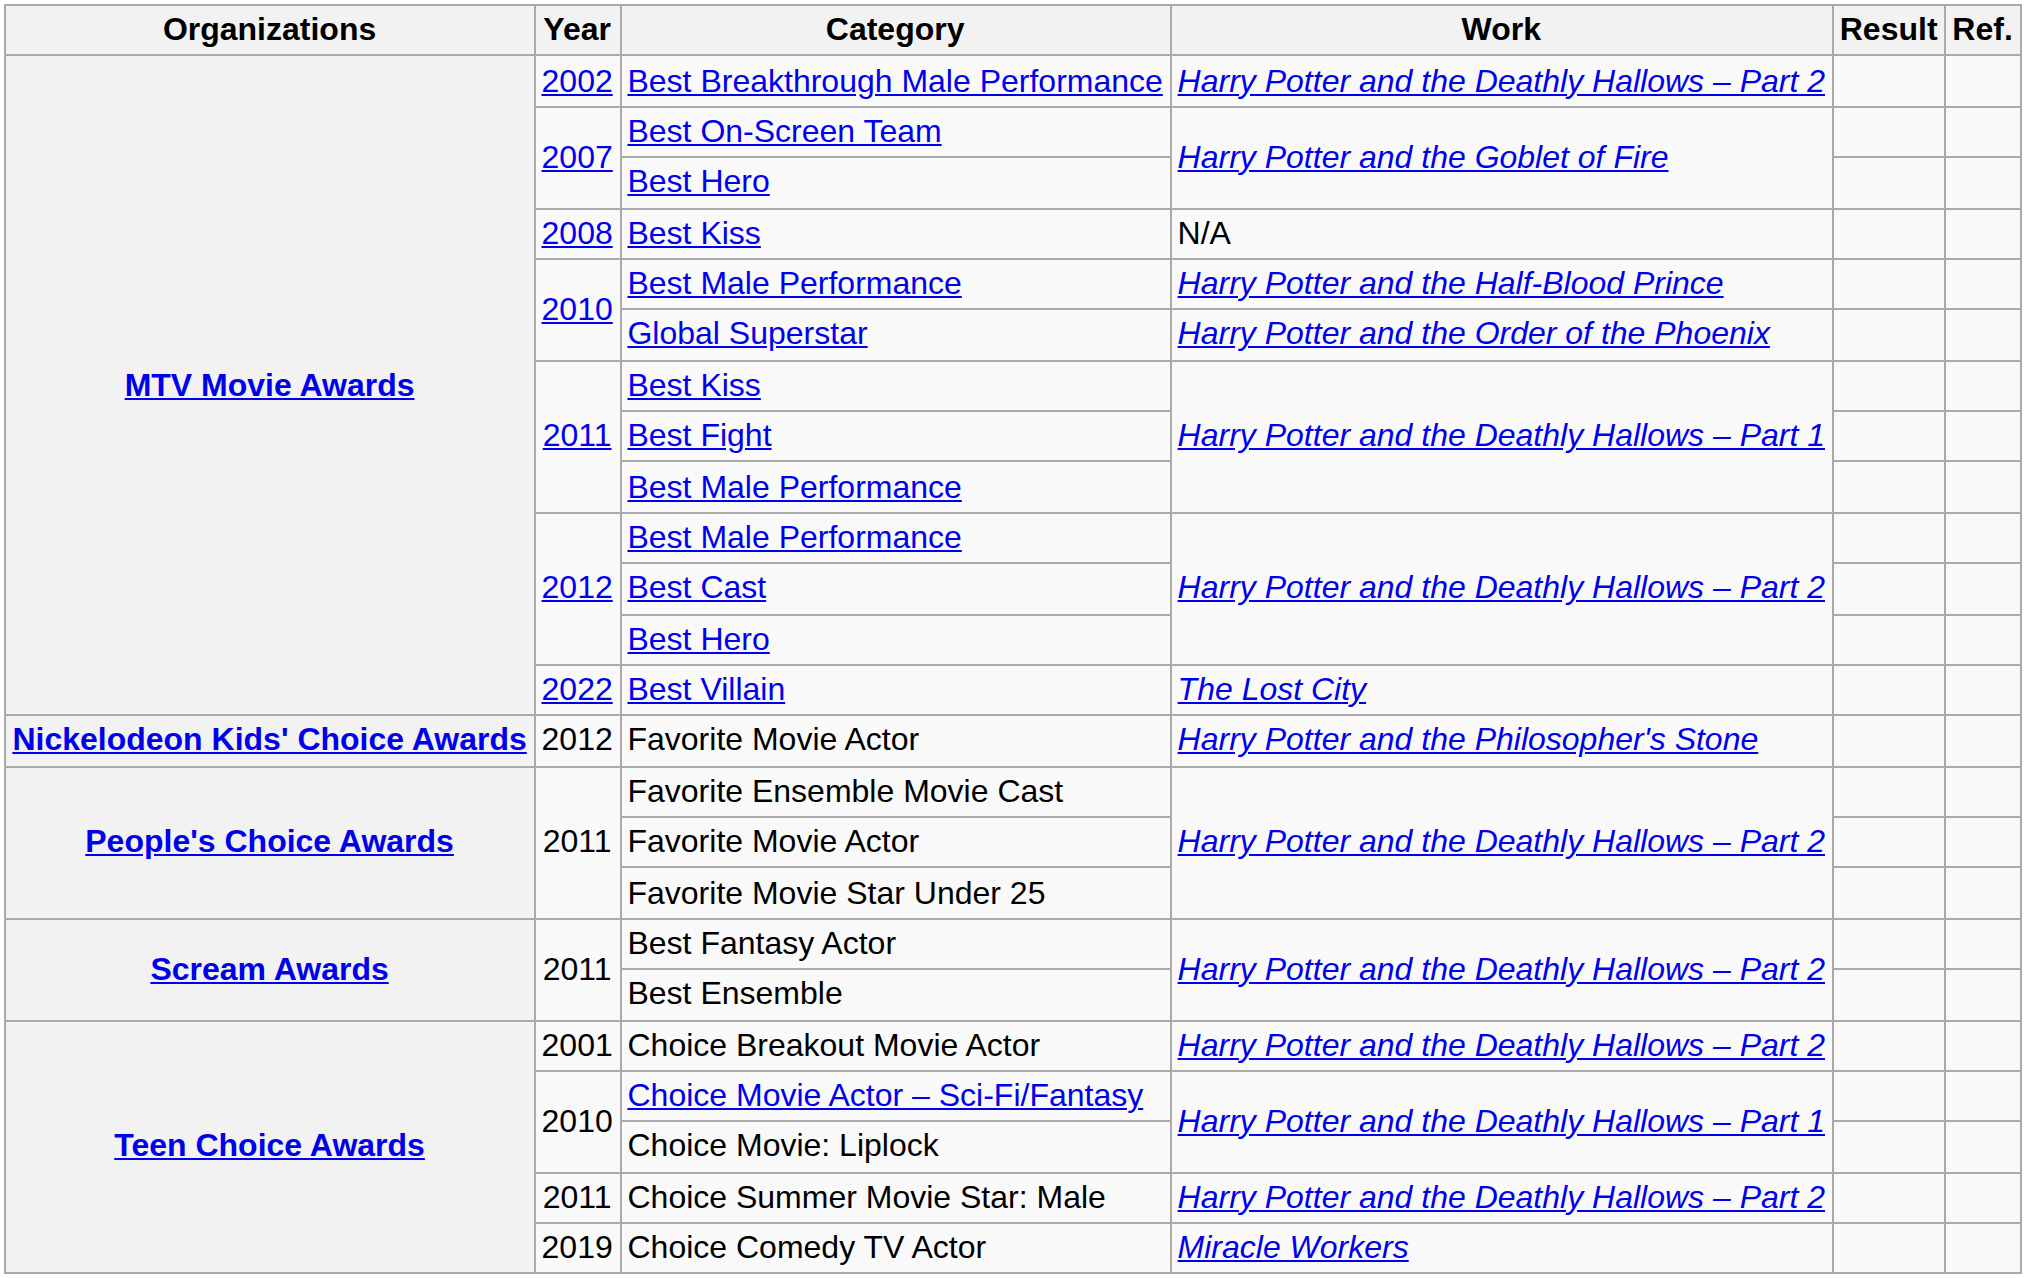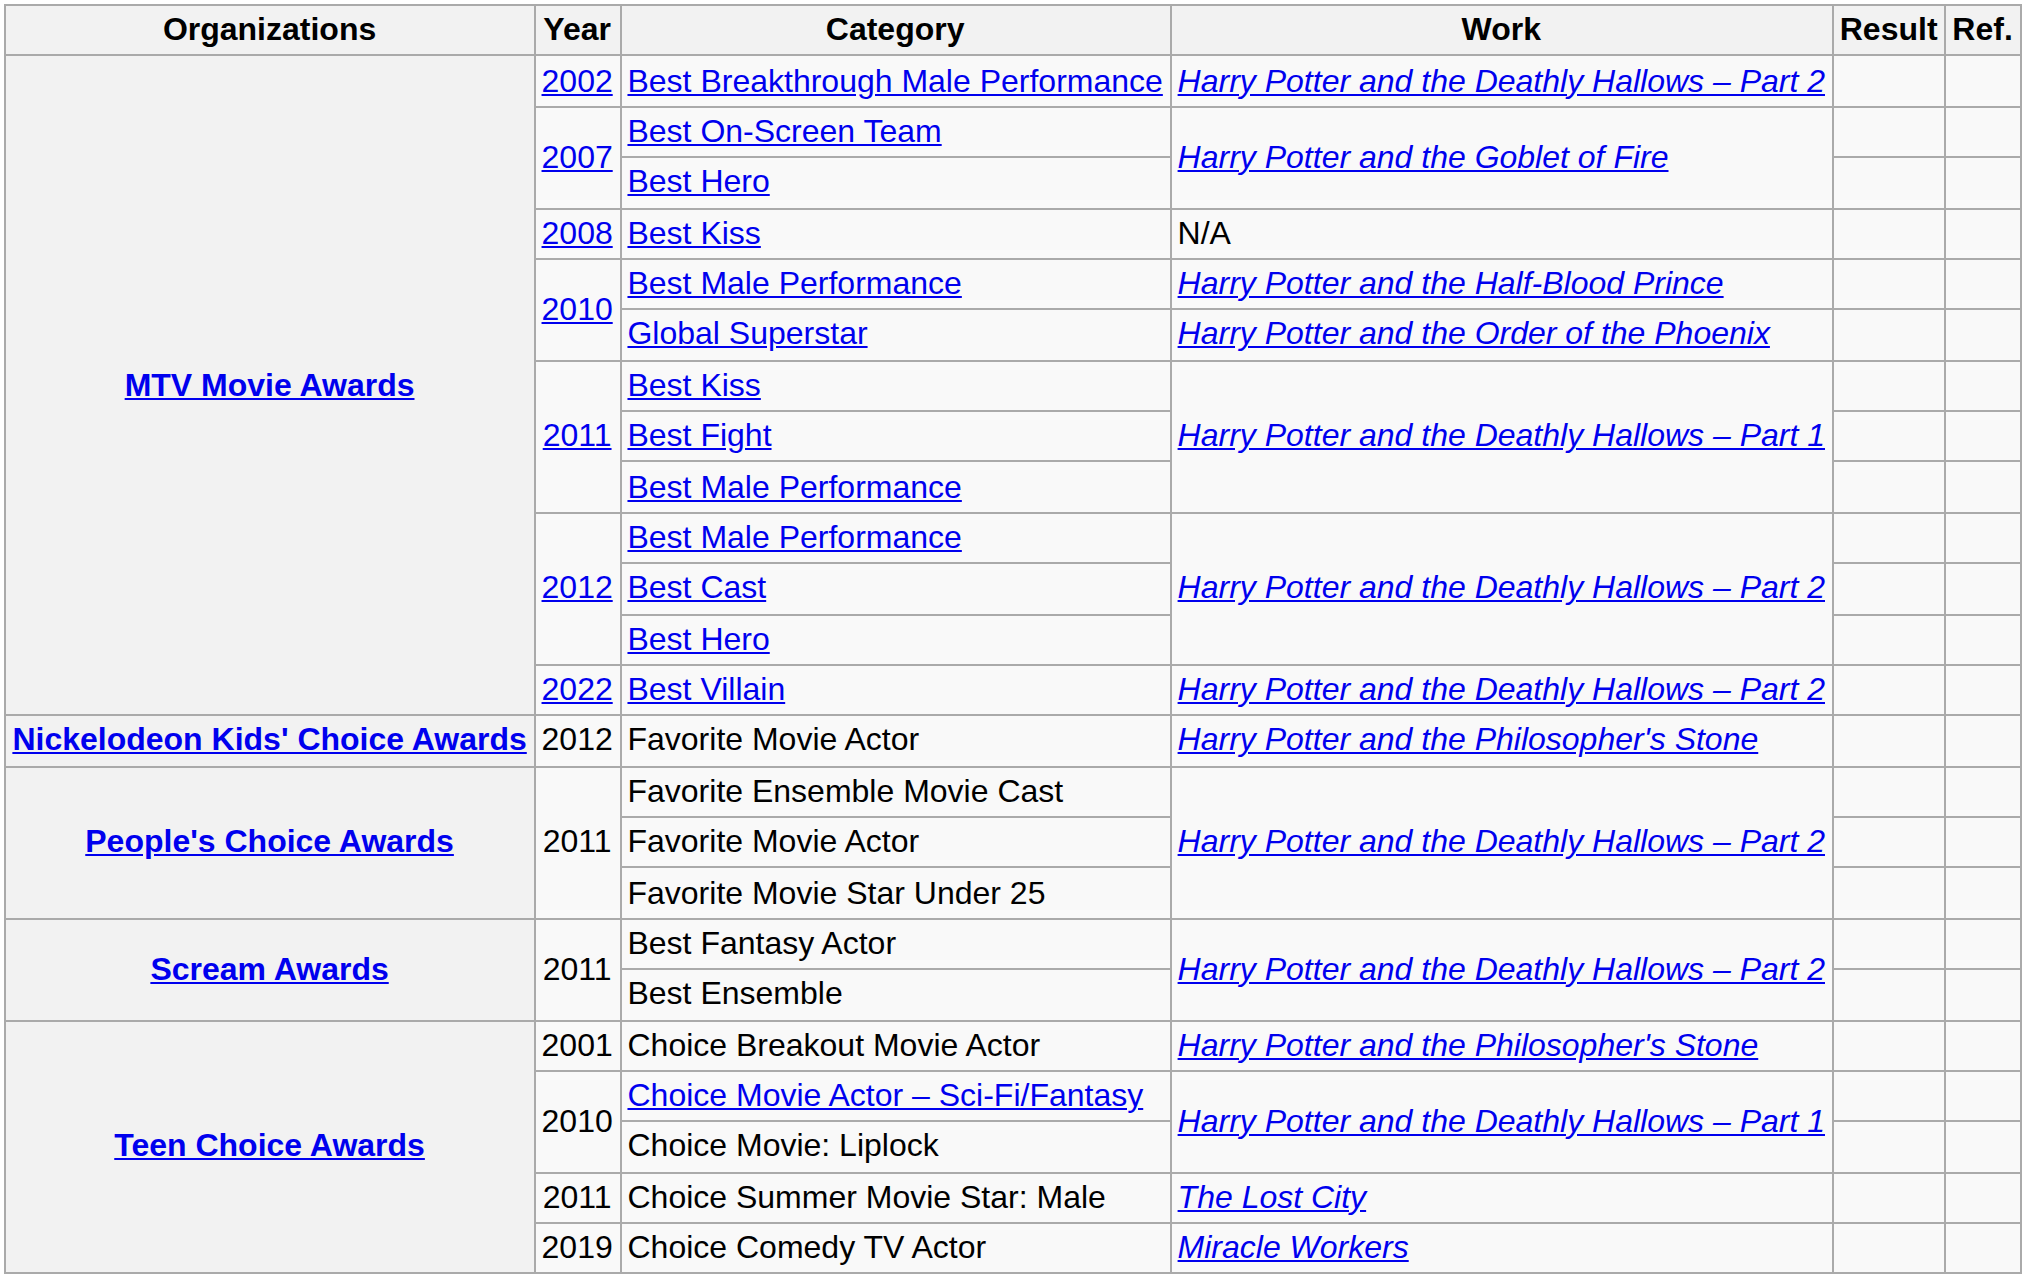(1272, 689) The Lost City -> (1501, 689) Harry Potter and the Deathly Hallows – Part 2
(1501, 1044) Harry Potter and the Deathly Hallows – Part 2 -> (1468, 1044) Harry Potter and the Philosopher's Stone
(1501, 1197) Harry Potter and the Deathly Hallows – Part 2 -> (1272, 1197) The Lost City
